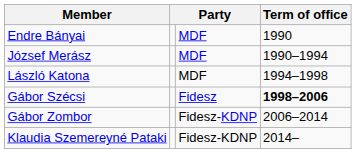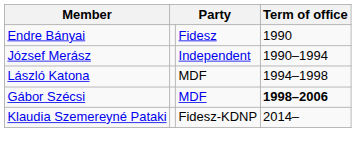(193, 35) MDF -> (198, 35) Fidesz
(193, 55) MDF -> (215, 55) Independent
(198, 96) Fidesz -> (193, 96) MDF
- row: (50, 117)
